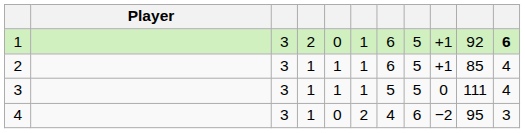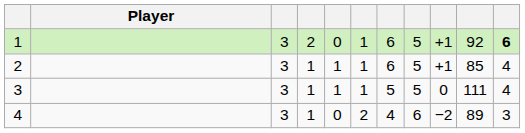(475, 115) 95 -> (475, 115) 89
